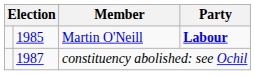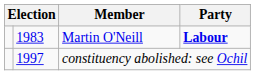(30, 37) 1985 -> (30, 37) 1983
(30, 59) 1987 -> (30, 59) 1997
